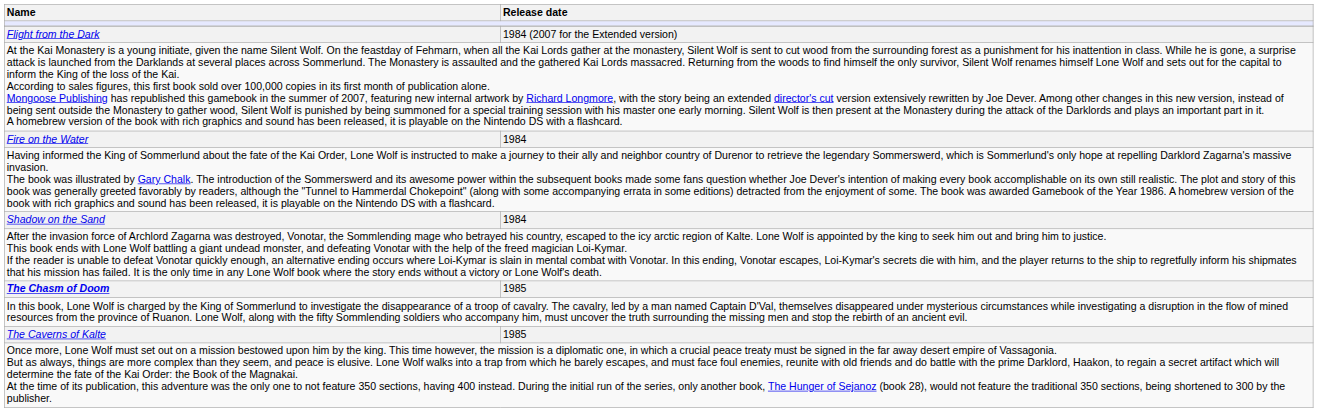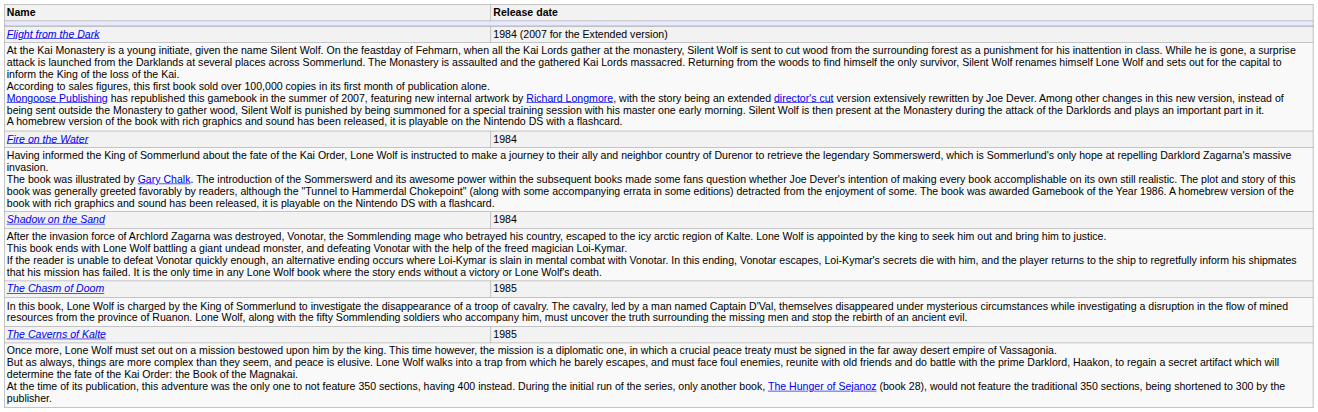(58, 289) bold -> (55, 289) normal
